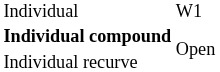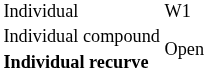(87, 36) bold -> (82, 36) normal
(71, 61) normal -> (76, 61) bold
